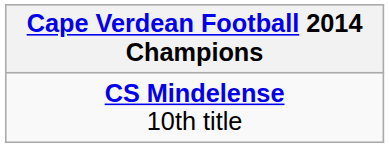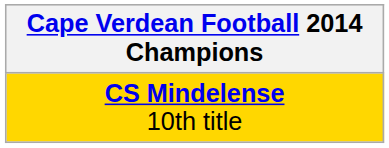(195, 107) no background -> (195, 107) gold background
